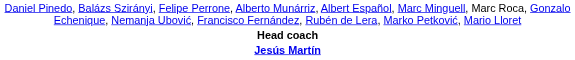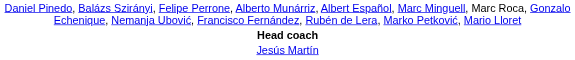(288, 50) bold -> (288, 50) normal
